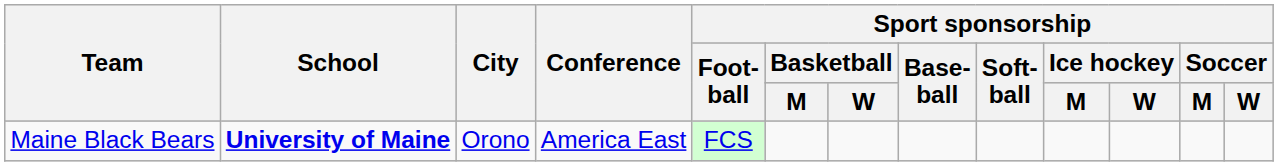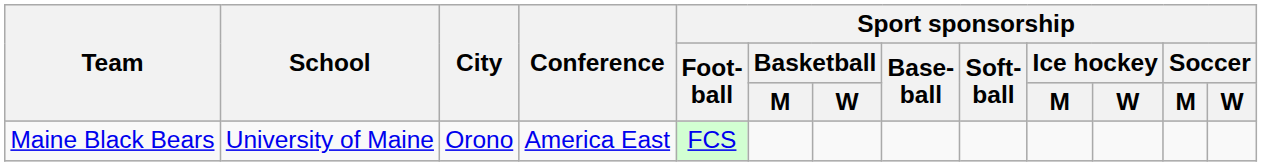(338, 140) bold -> (330, 140) normal
